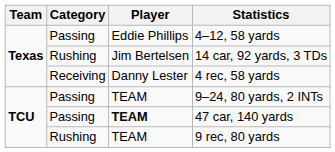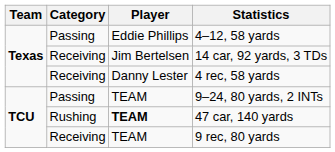(73, 56) Rushing -> (78, 56) Receiving
(72, 116) Passing -> (73, 116) Rushing
(73, 137) Rushing -> (78, 137) Receiving
